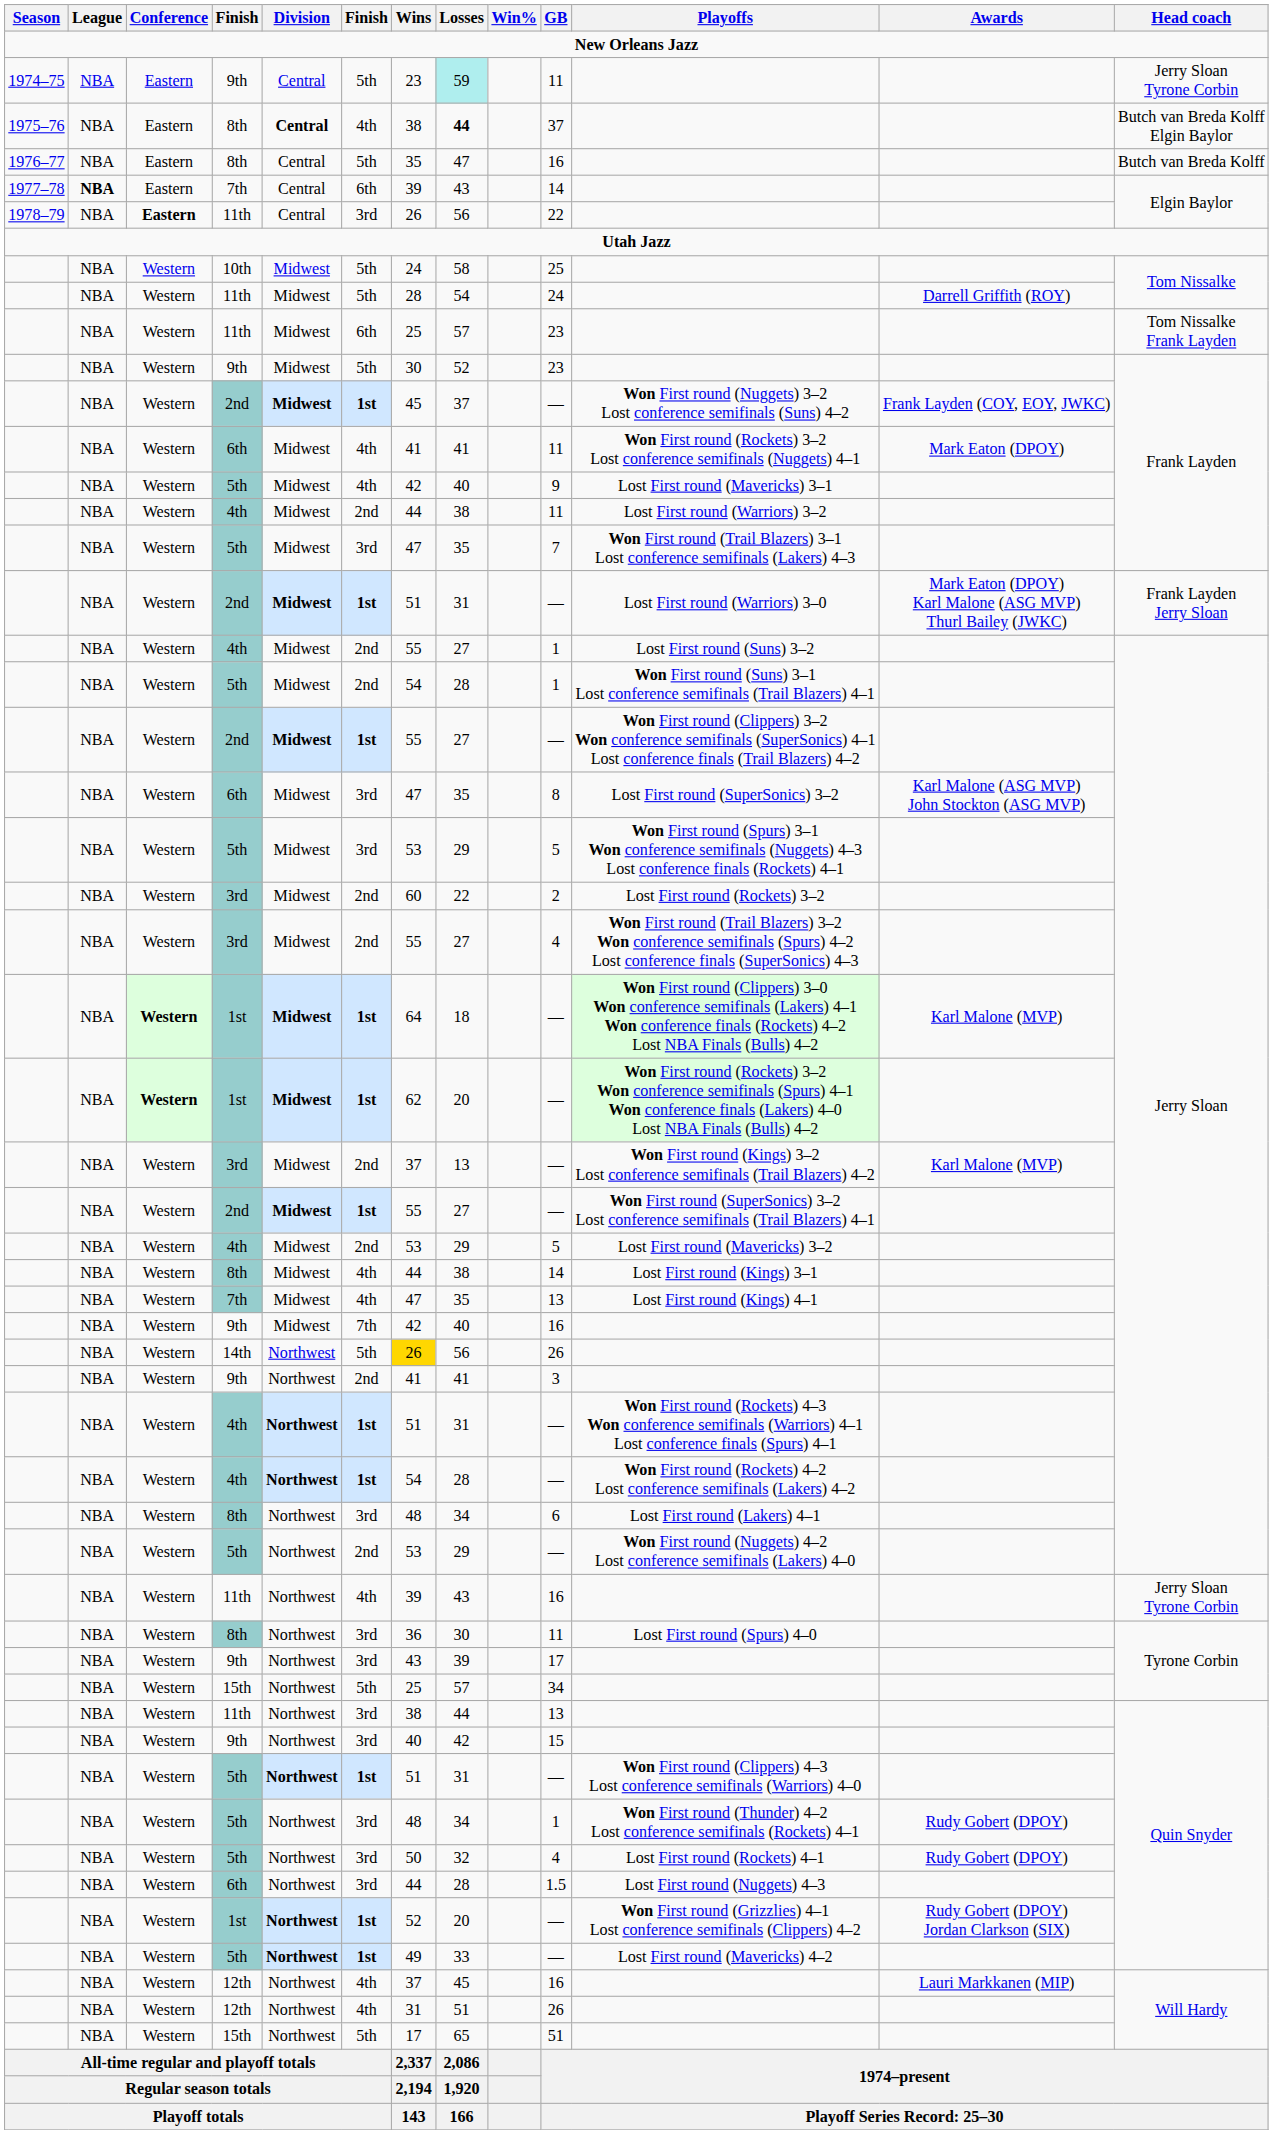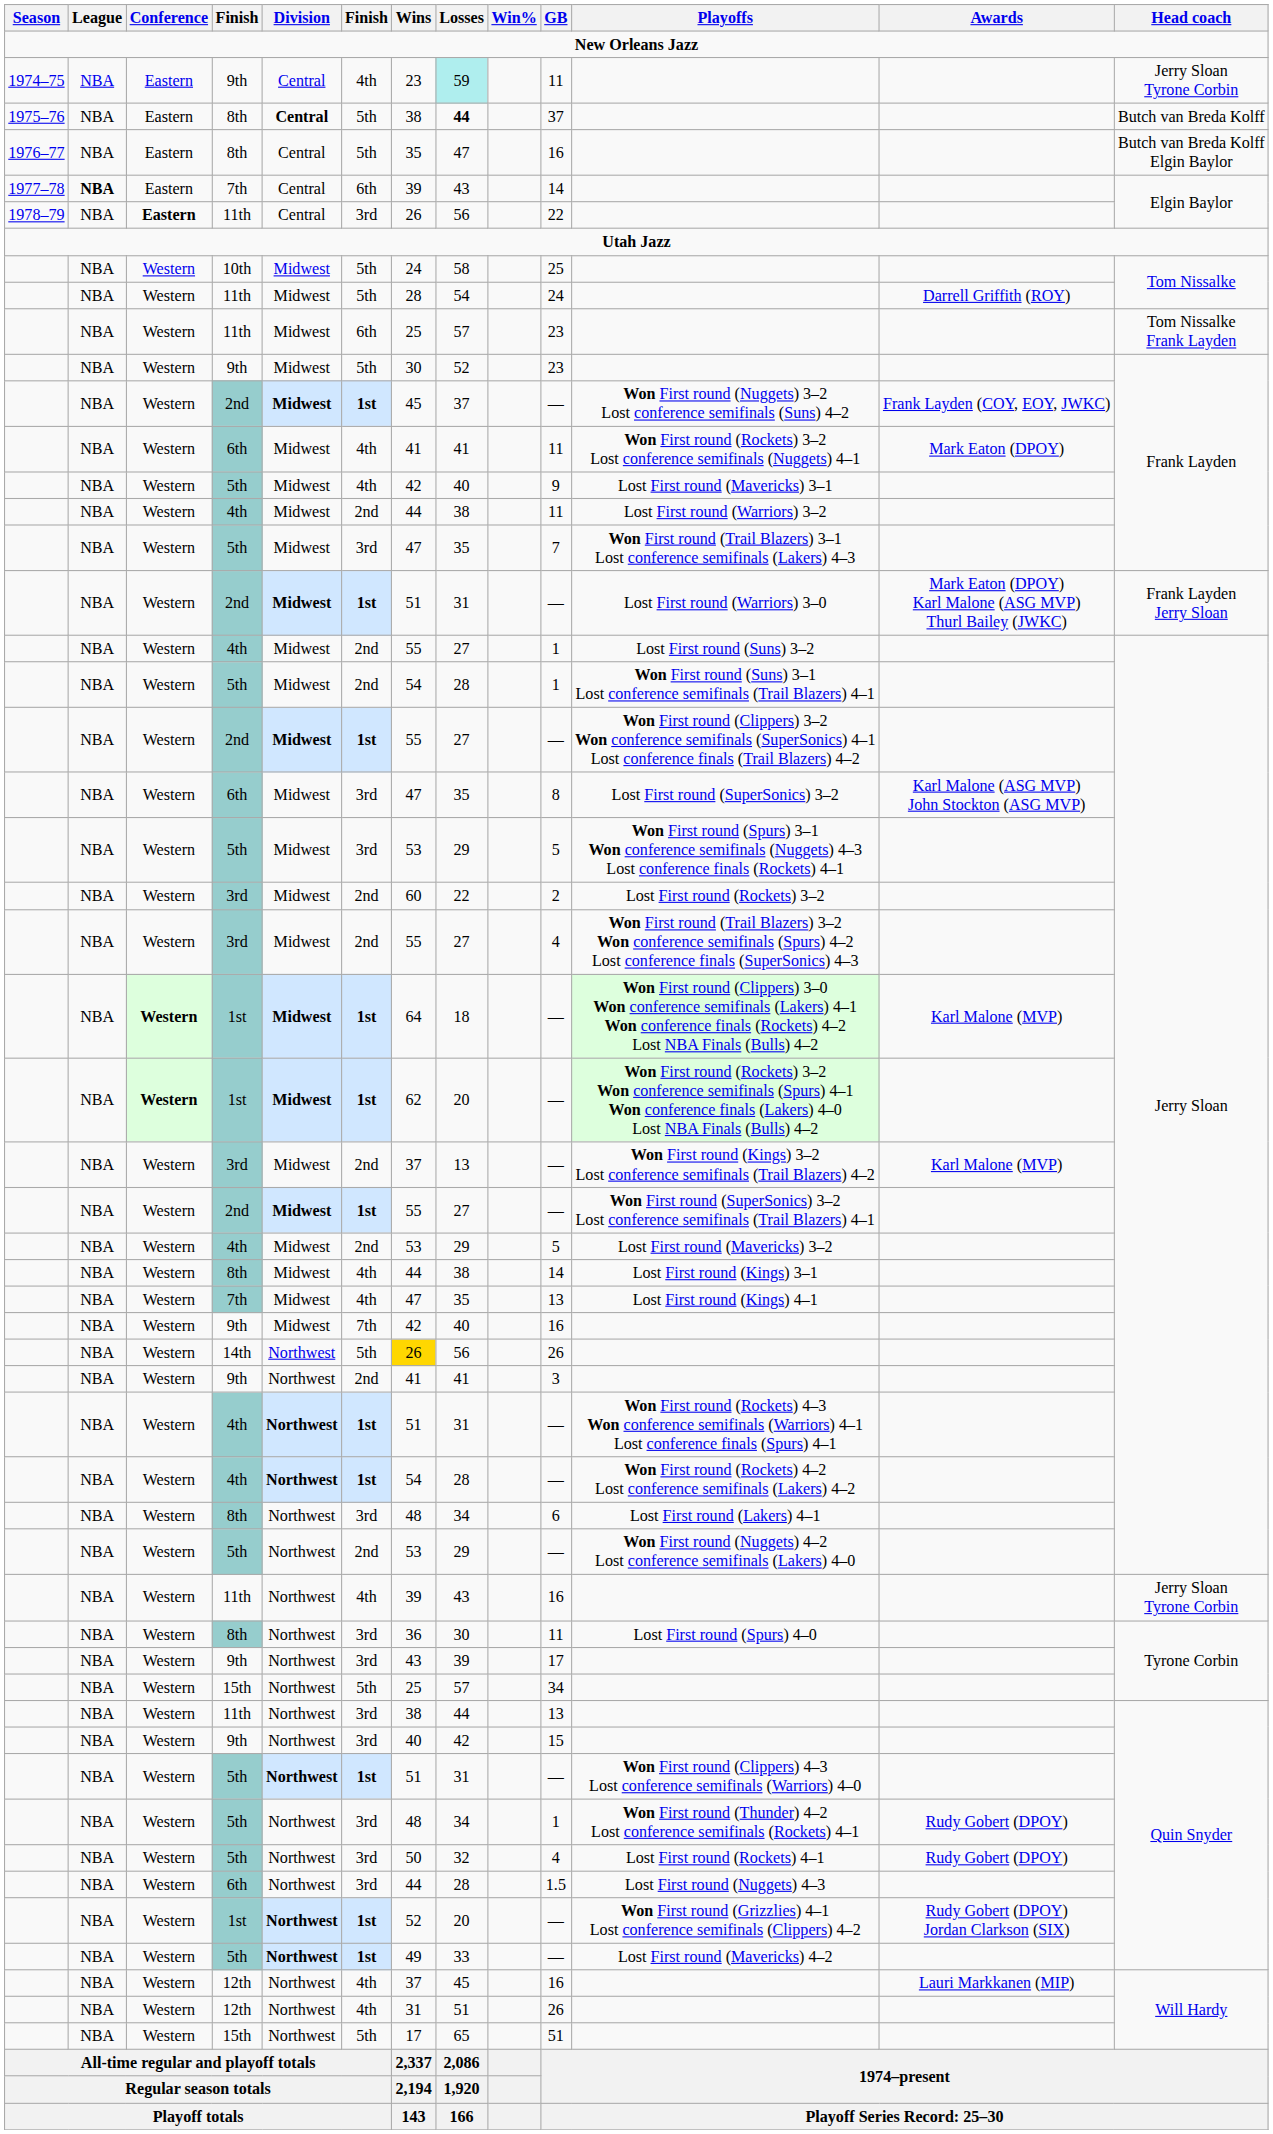(366, 80) 5th -> (366, 80) 4th
(366, 126) 4th -> (366, 116) 5th
(1191, 126) Butch van Breda Kolff Elgin Baylor -> (1191, 116) Butch van Breda Kolff
(1191, 162) Butch van Breda Kolff -> (1191, 152) Butch van Breda Kolff Elgin Baylor
